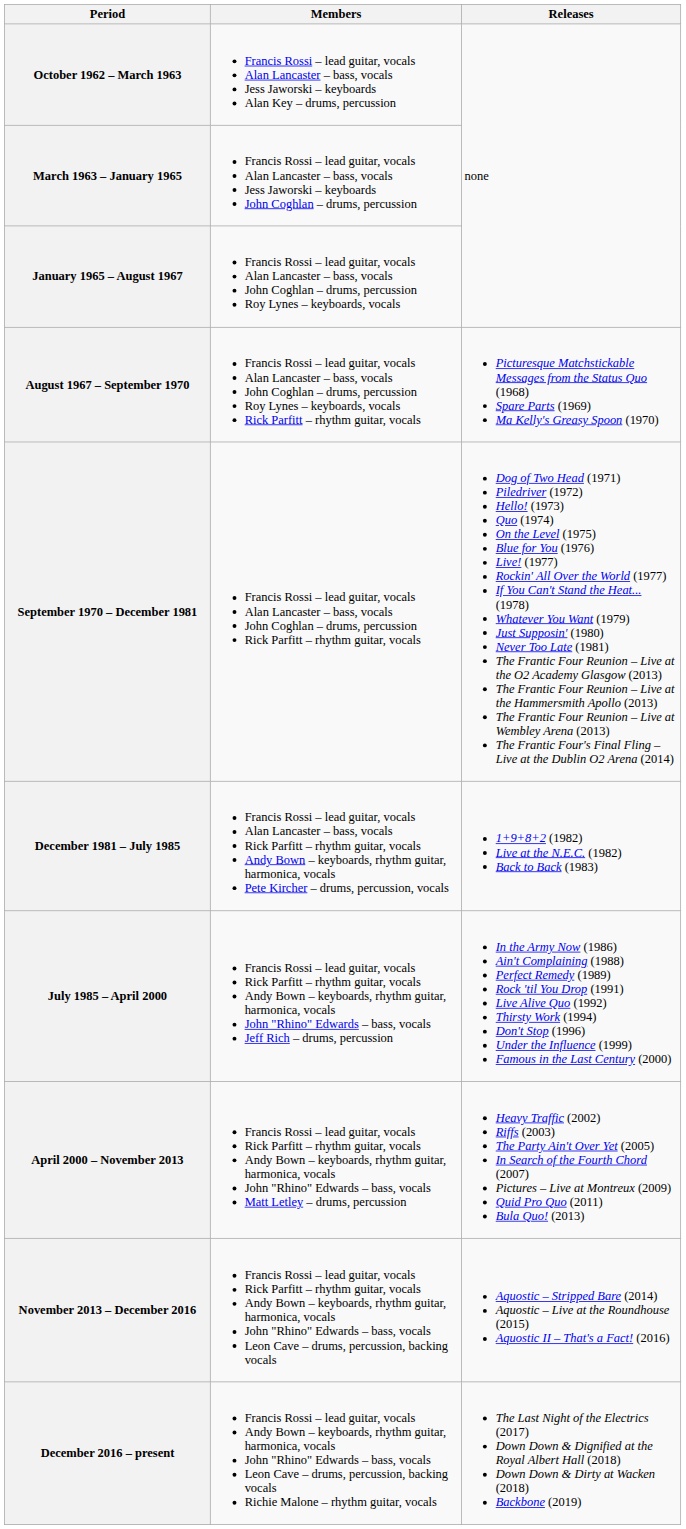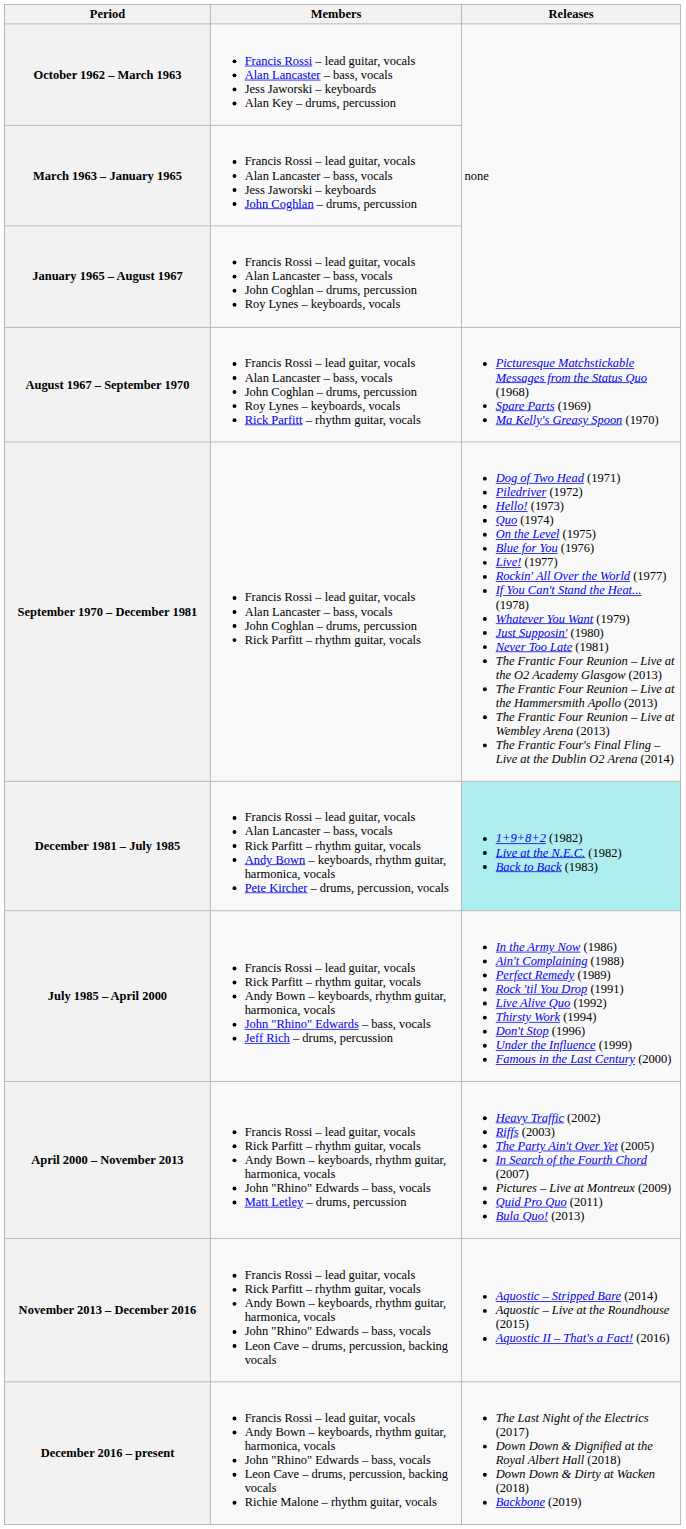(571, 853) no background -> (571, 853) paleturquoise background
